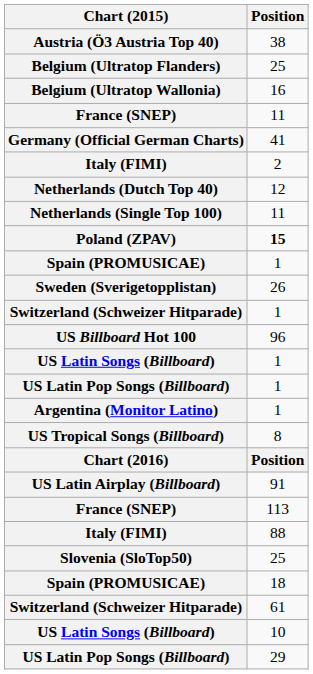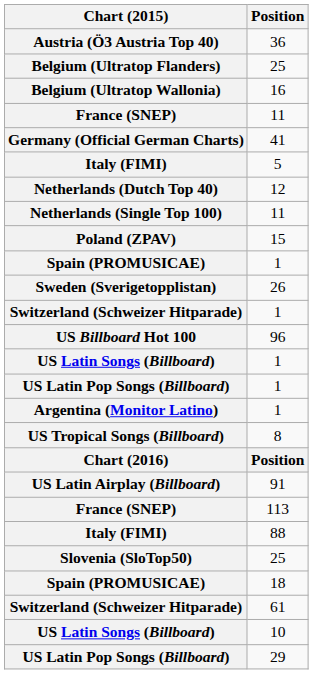(278, 41) 38 -> (278, 41) 36
(278, 164) 2 -> (278, 164) 5
(278, 238) bold -> (278, 238) normal
